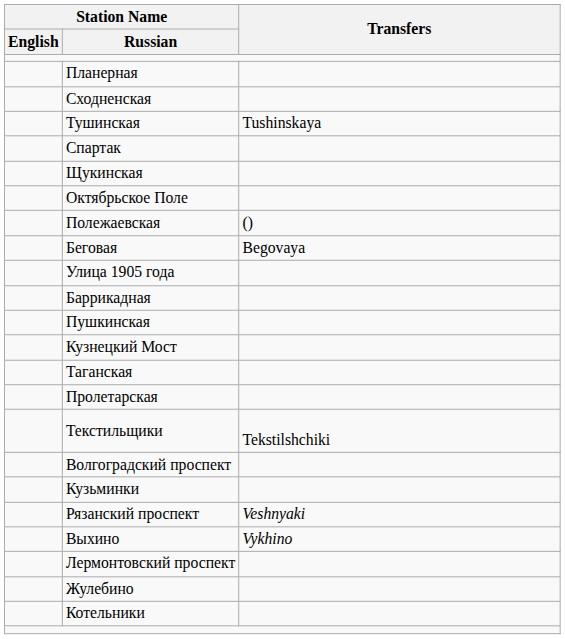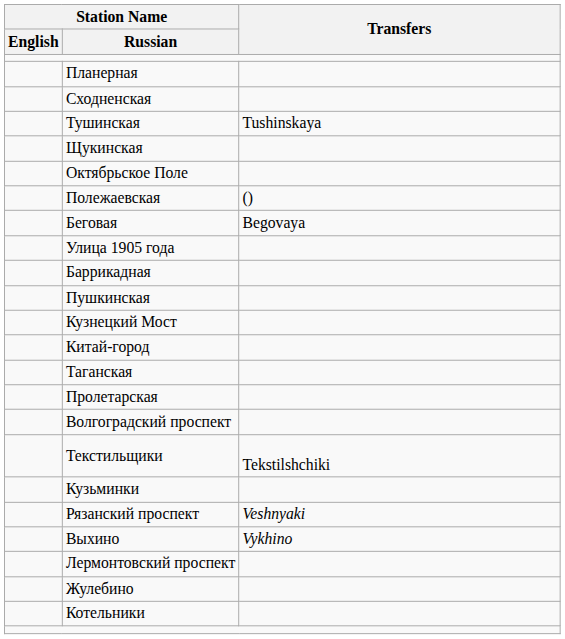- row: (93, 148)
+ row: (108, 347)
rows swapped: (149, 464) <-> (114, 430)
